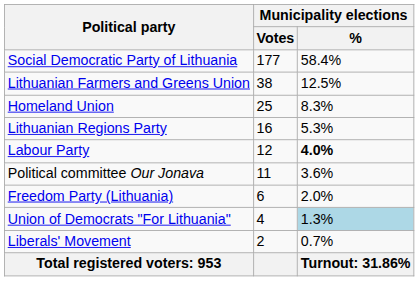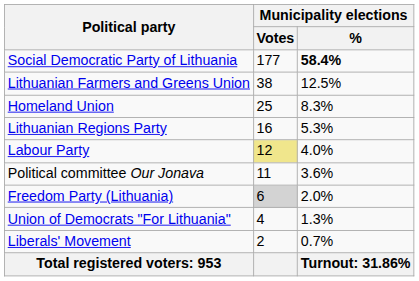(321, 60) normal -> (321, 60) bold
(264, 151) no background -> (264, 151) khaki background
(317, 151) bold -> (317, 151) normal
(260, 196) no background -> (260, 196) lightgrey background
(317, 219) lightblue background -> (317, 219) no background
